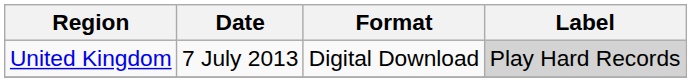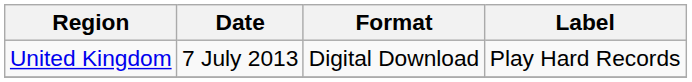(585, 58) lightgrey background -> (585, 58) no background
